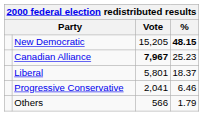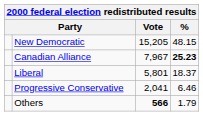(184, 42) bold -> (184, 42) normal
(156, 57) bold -> (156, 57) normal
(184, 57) normal -> (184, 57) bold
(160, 103) normal -> (160, 103) bold
